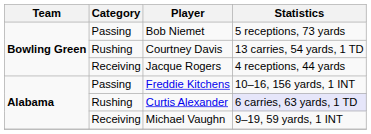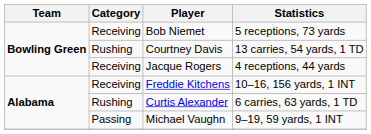(111, 31) Passing -> (116, 31) Receiving
(111, 84) Passing -> (116, 84) Receiving
(296, 102) lavender background -> (296, 102) no background
(116, 120) Receiving -> (111, 120) Passing
